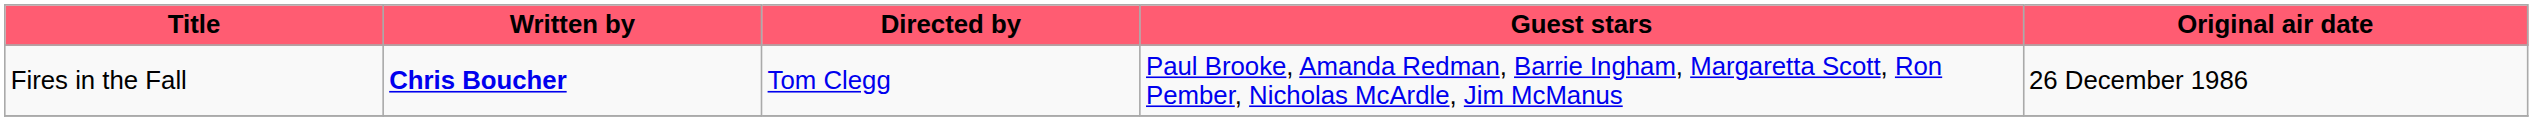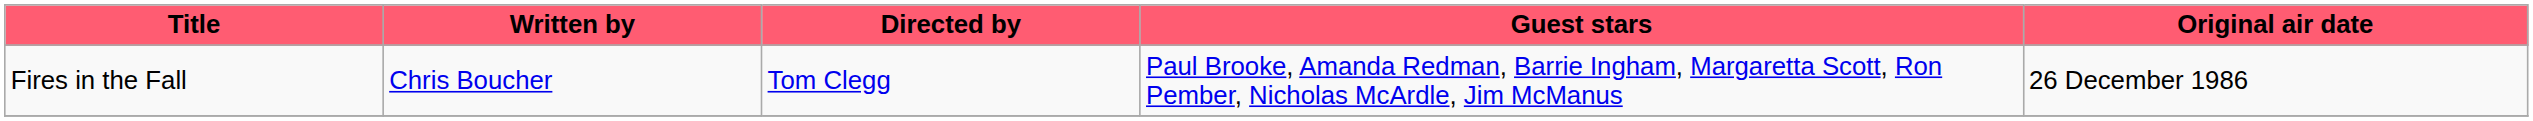(478, 80) bold -> (471, 80) normal
